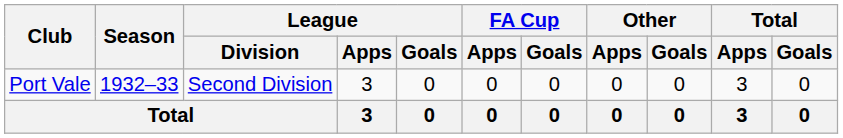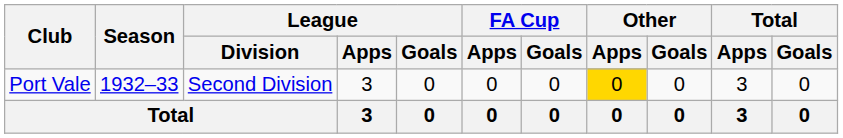(617, 84) no background -> (617, 84) gold background
